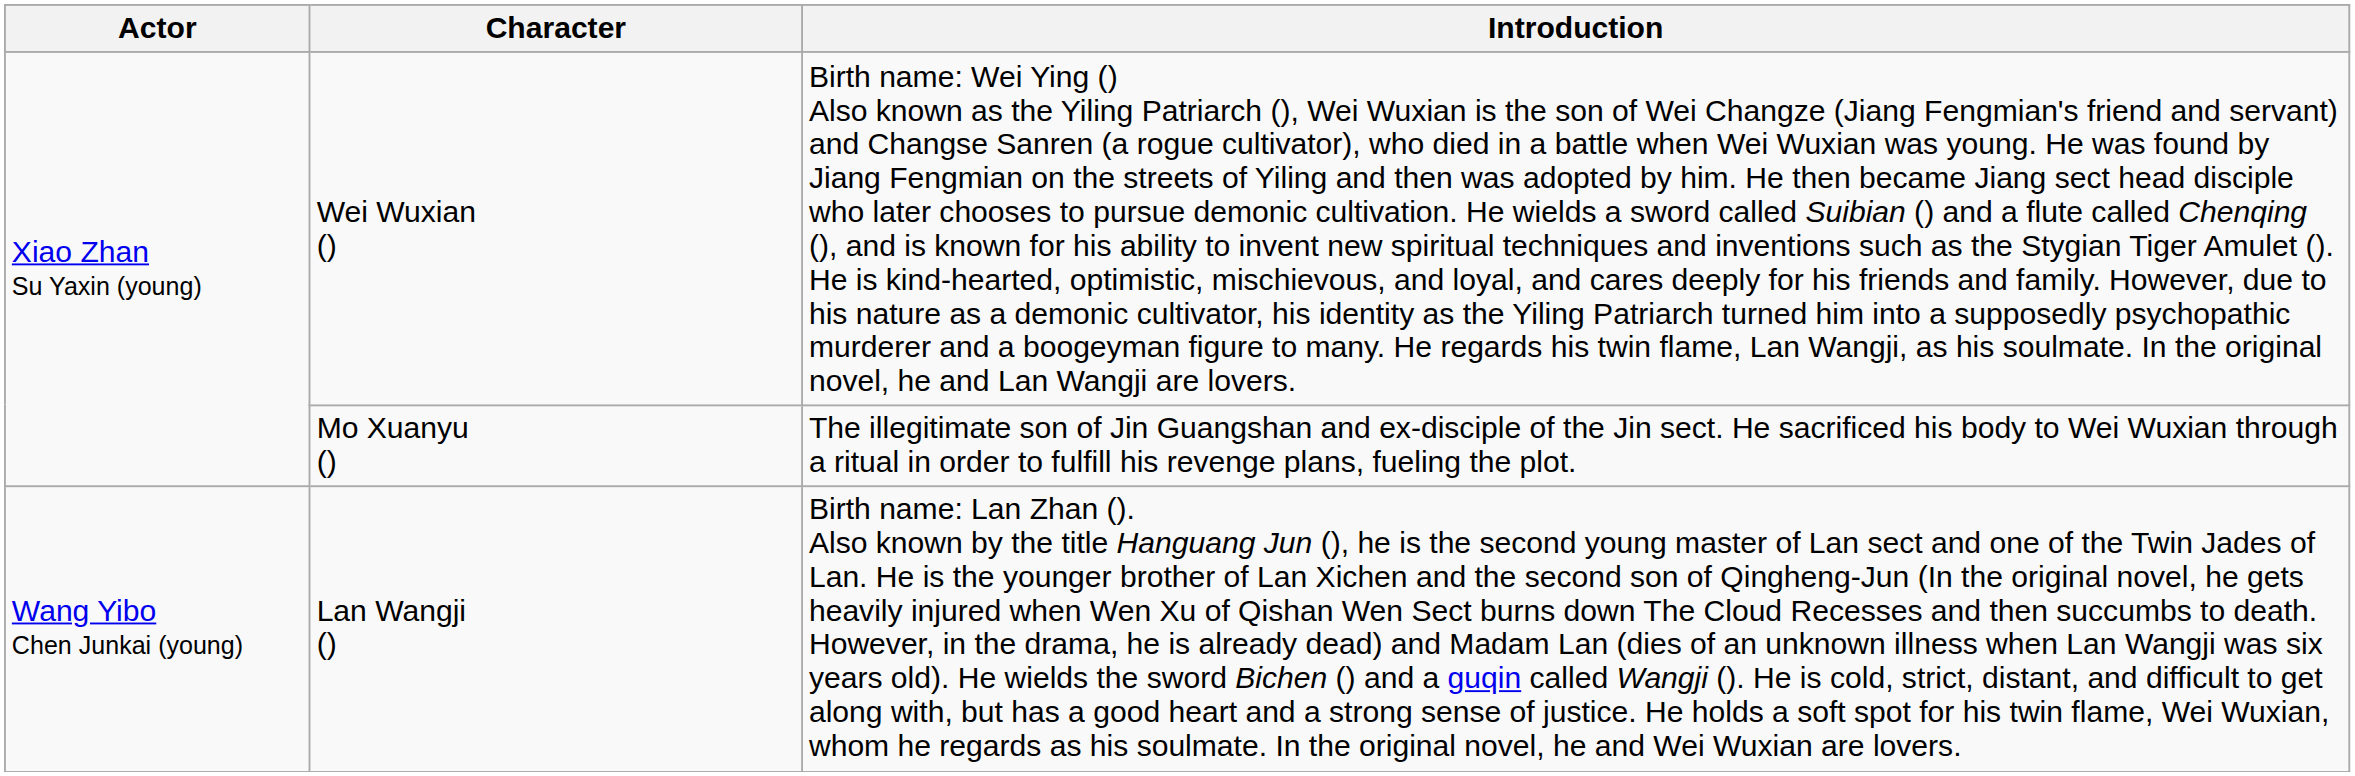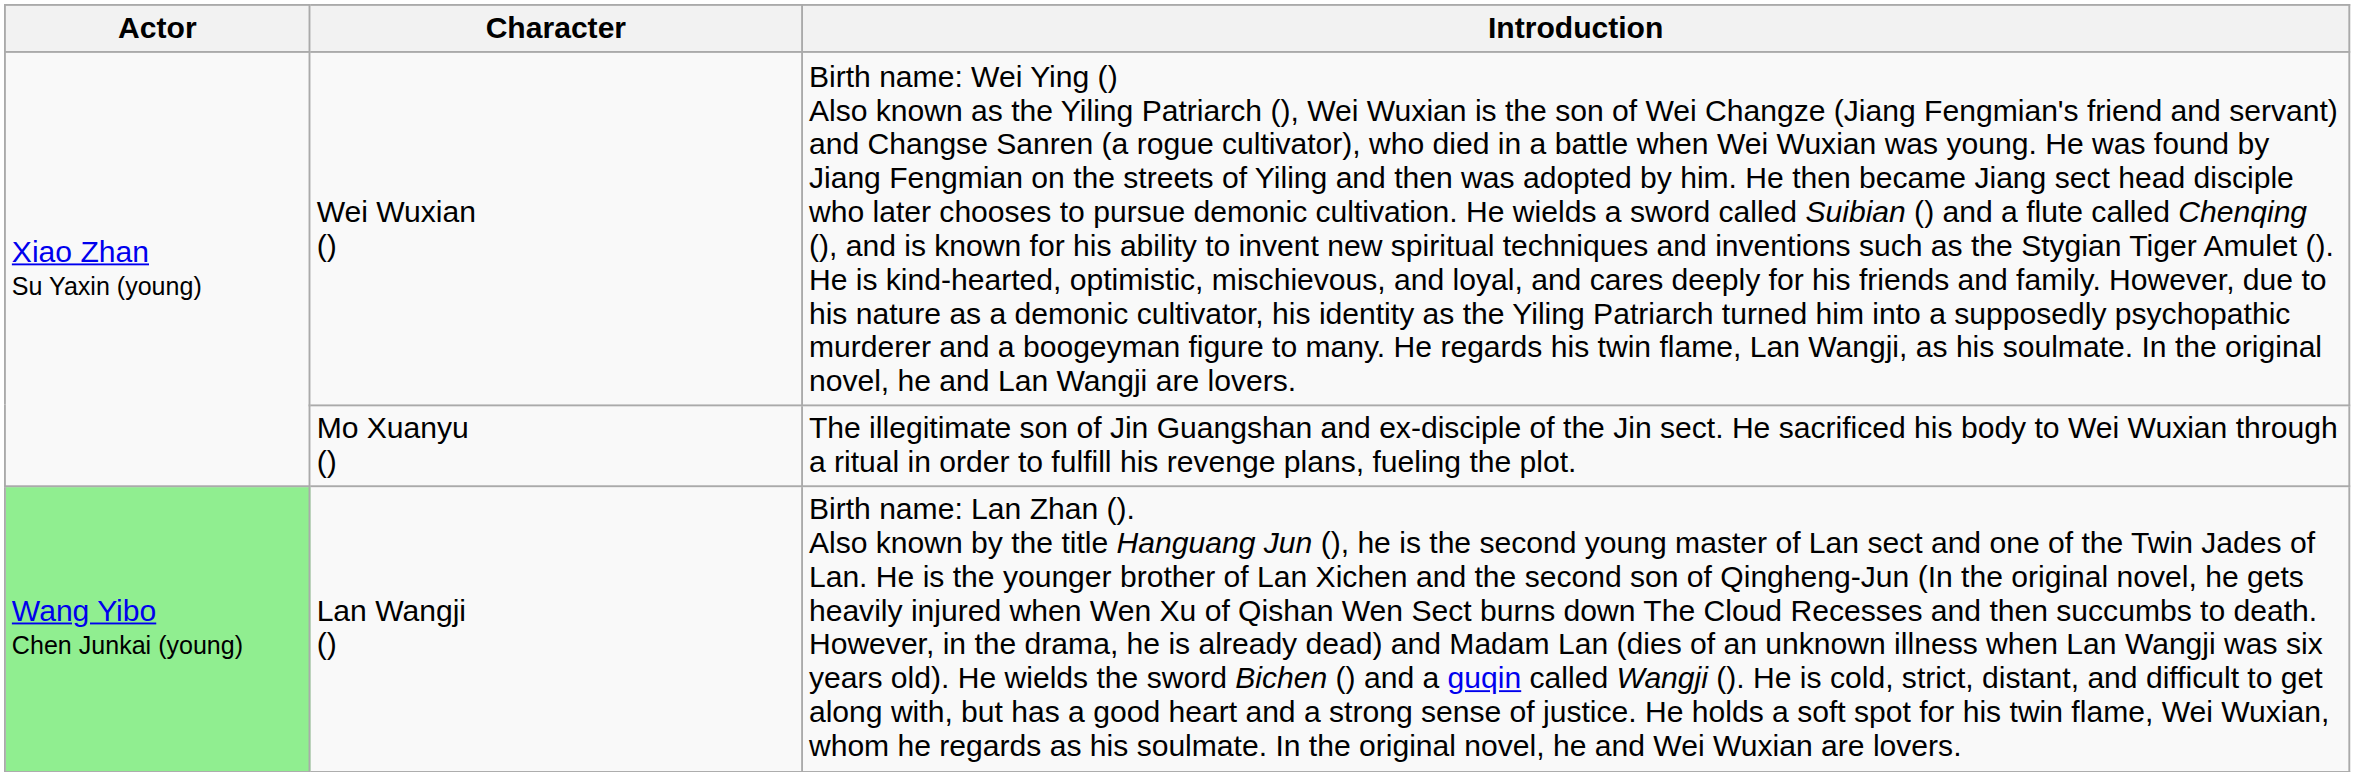(127, 628) no background -> (127, 628) lightgreen background
